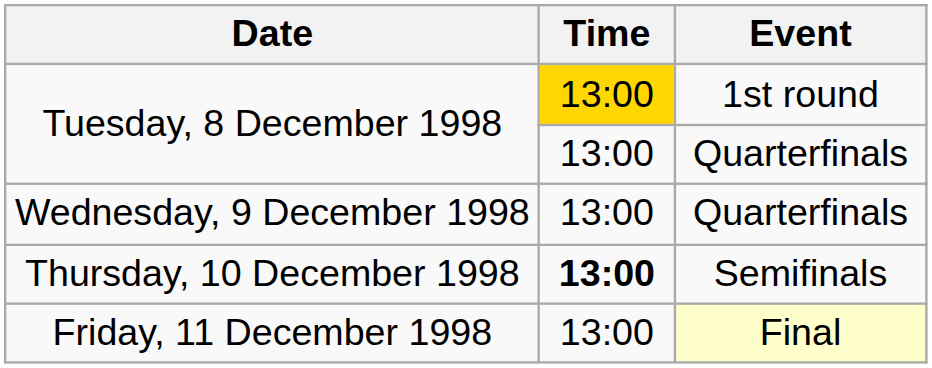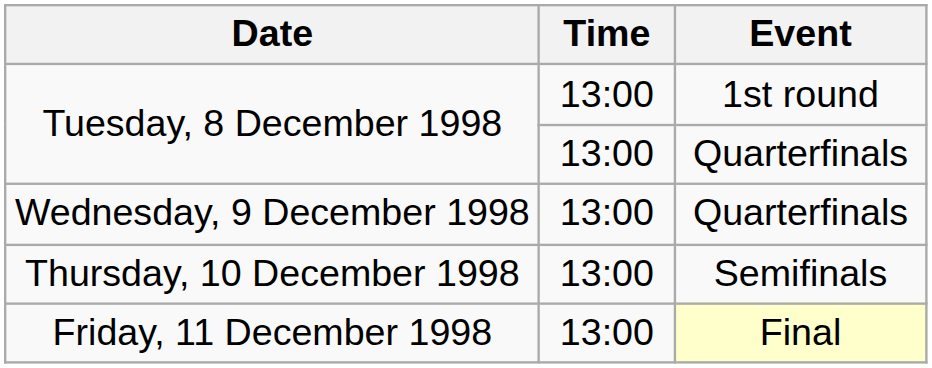(607, 93) gold background -> (607, 93) no background
(607, 272) bold -> (607, 272) normal
